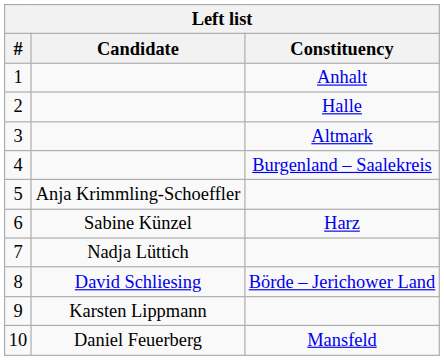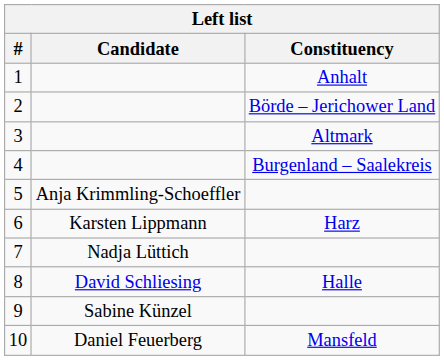(342, 106) Halle -> (342, 106) Börde – Jerichower Land
(138, 223) Sabine Künzel -> (138, 223) Karsten Lippmann
(342, 281) Börde – Jerichower Land -> (342, 281) Halle
(138, 310) Karsten Lippmann -> (138, 310) Sabine Künzel
